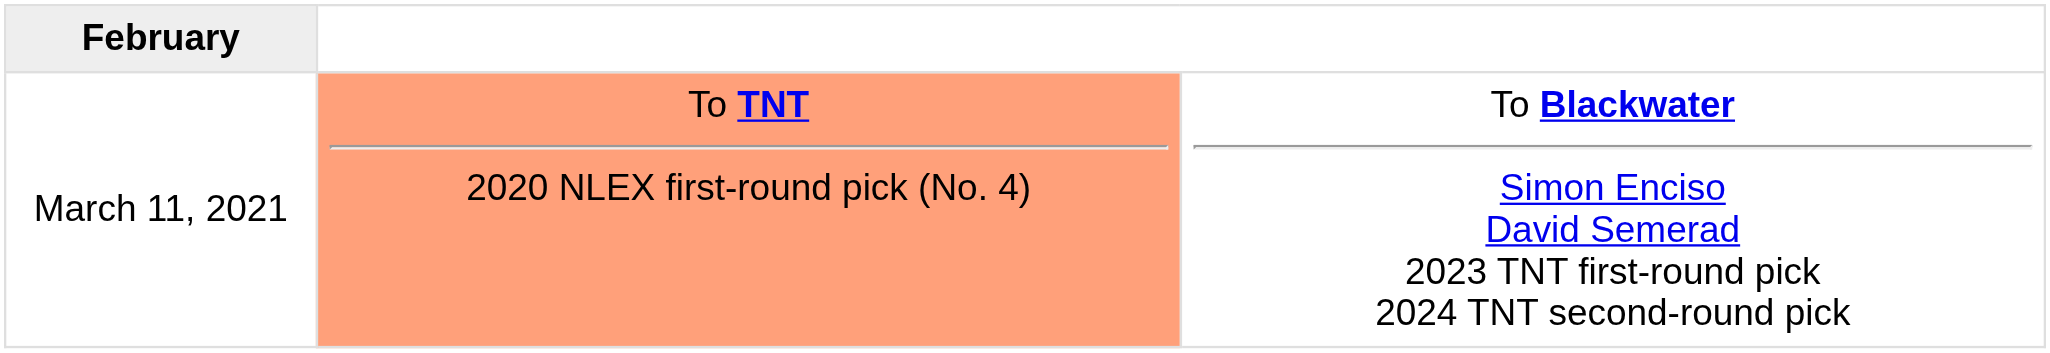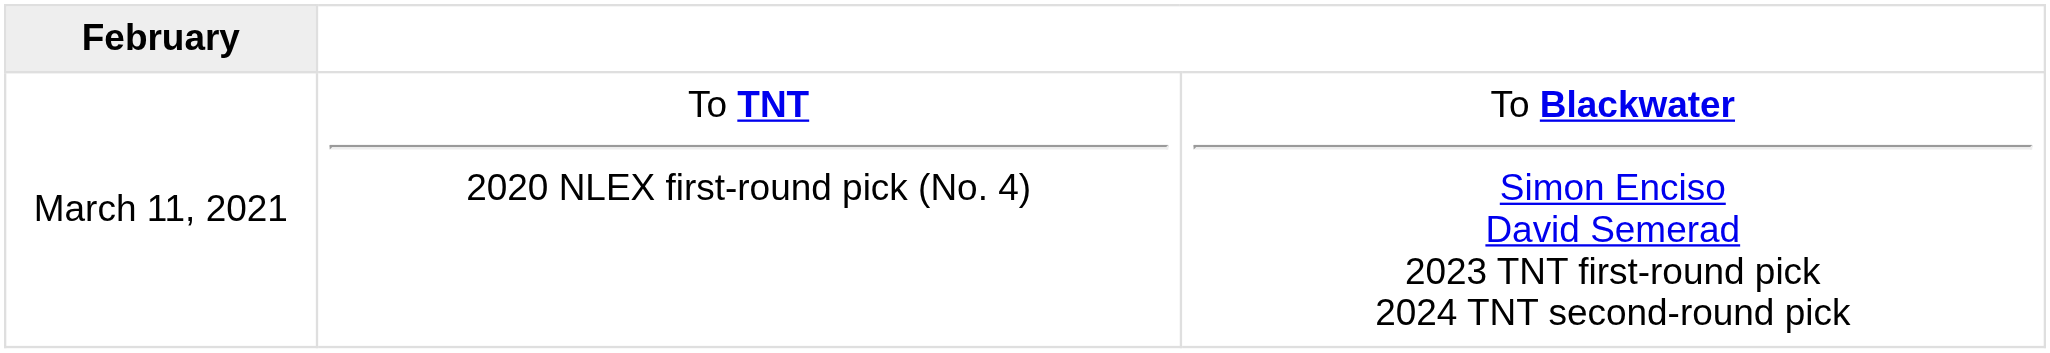(749, 146) lightsalmon background -> (749, 146) no background
